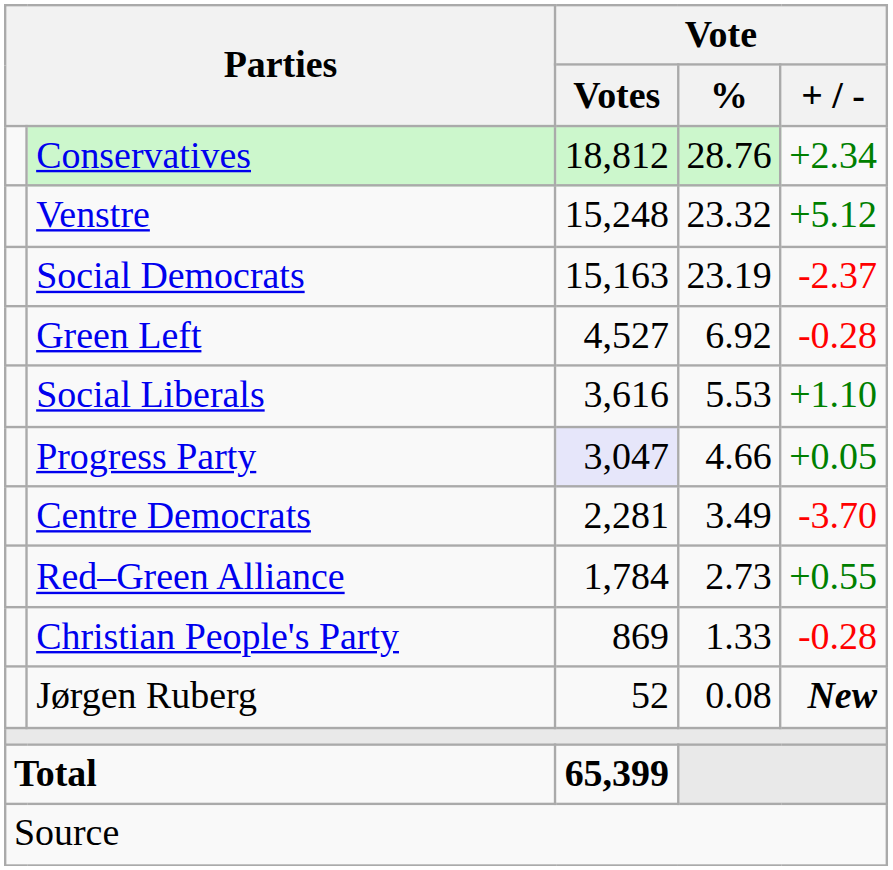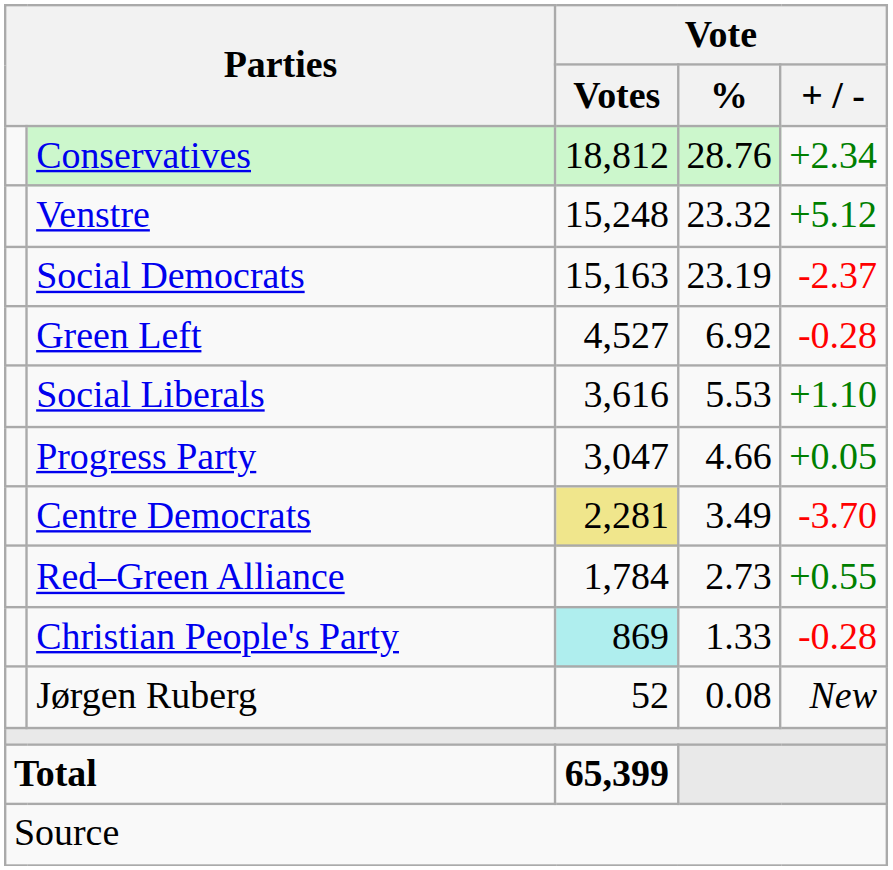(626, 455) lavender background -> (626, 455) no background
(626, 515) no background -> (626, 515) khaki background
(640, 635) no background -> (640, 635) paleturquoise background
(842, 696) bold -> (843, 696) normal
